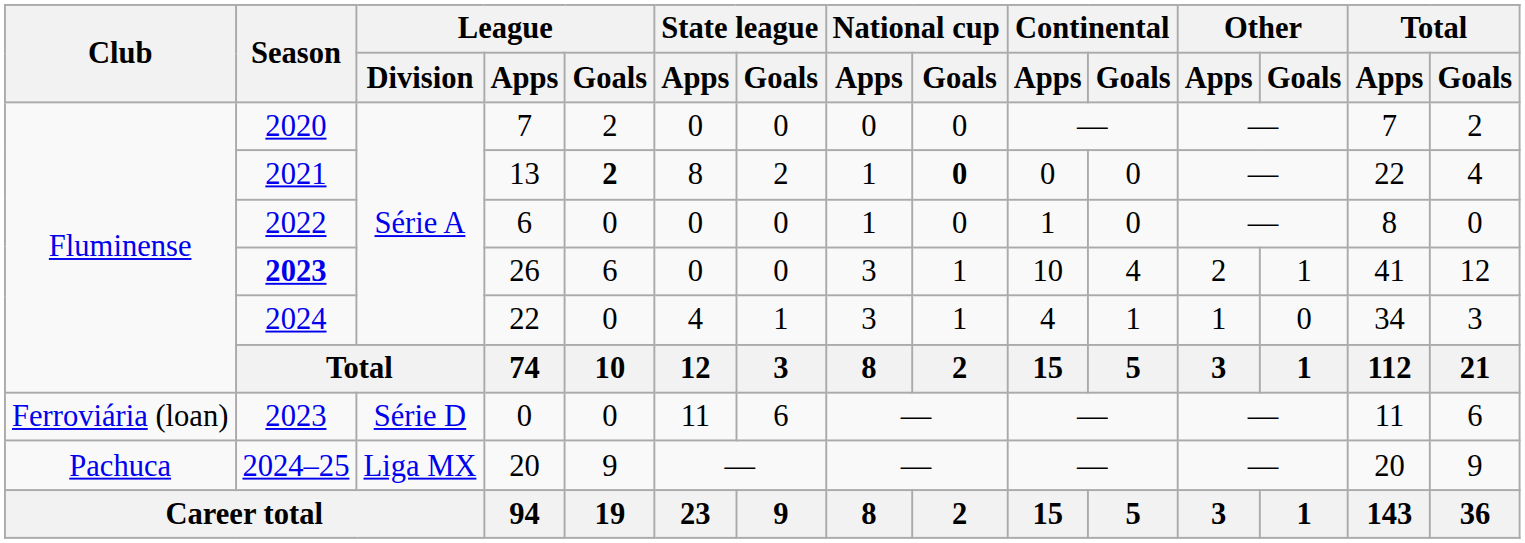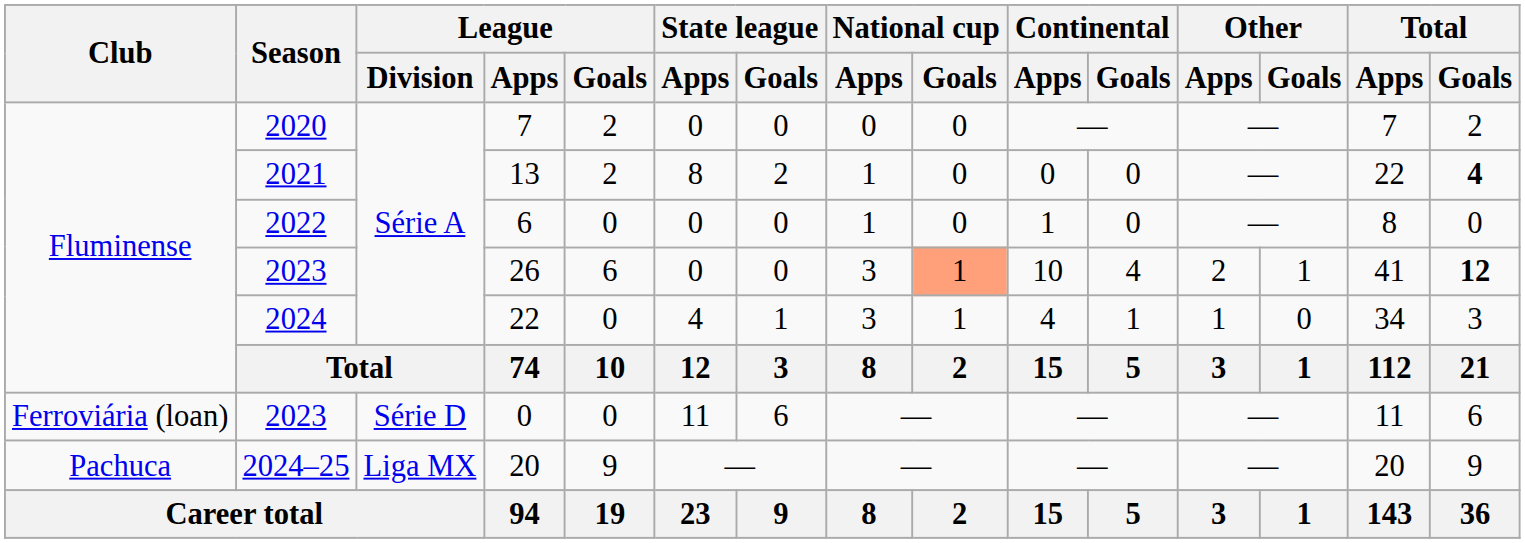(610, 174) bold -> (610, 174) normal
(960, 174) bold -> (960, 174) normal
(1475, 174) normal -> (1475, 174) bold
(296, 271) bold -> (296, 271) normal
(960, 271) no background -> (960, 271) lightsalmon background
(1475, 271) normal -> (1475, 271) bold
